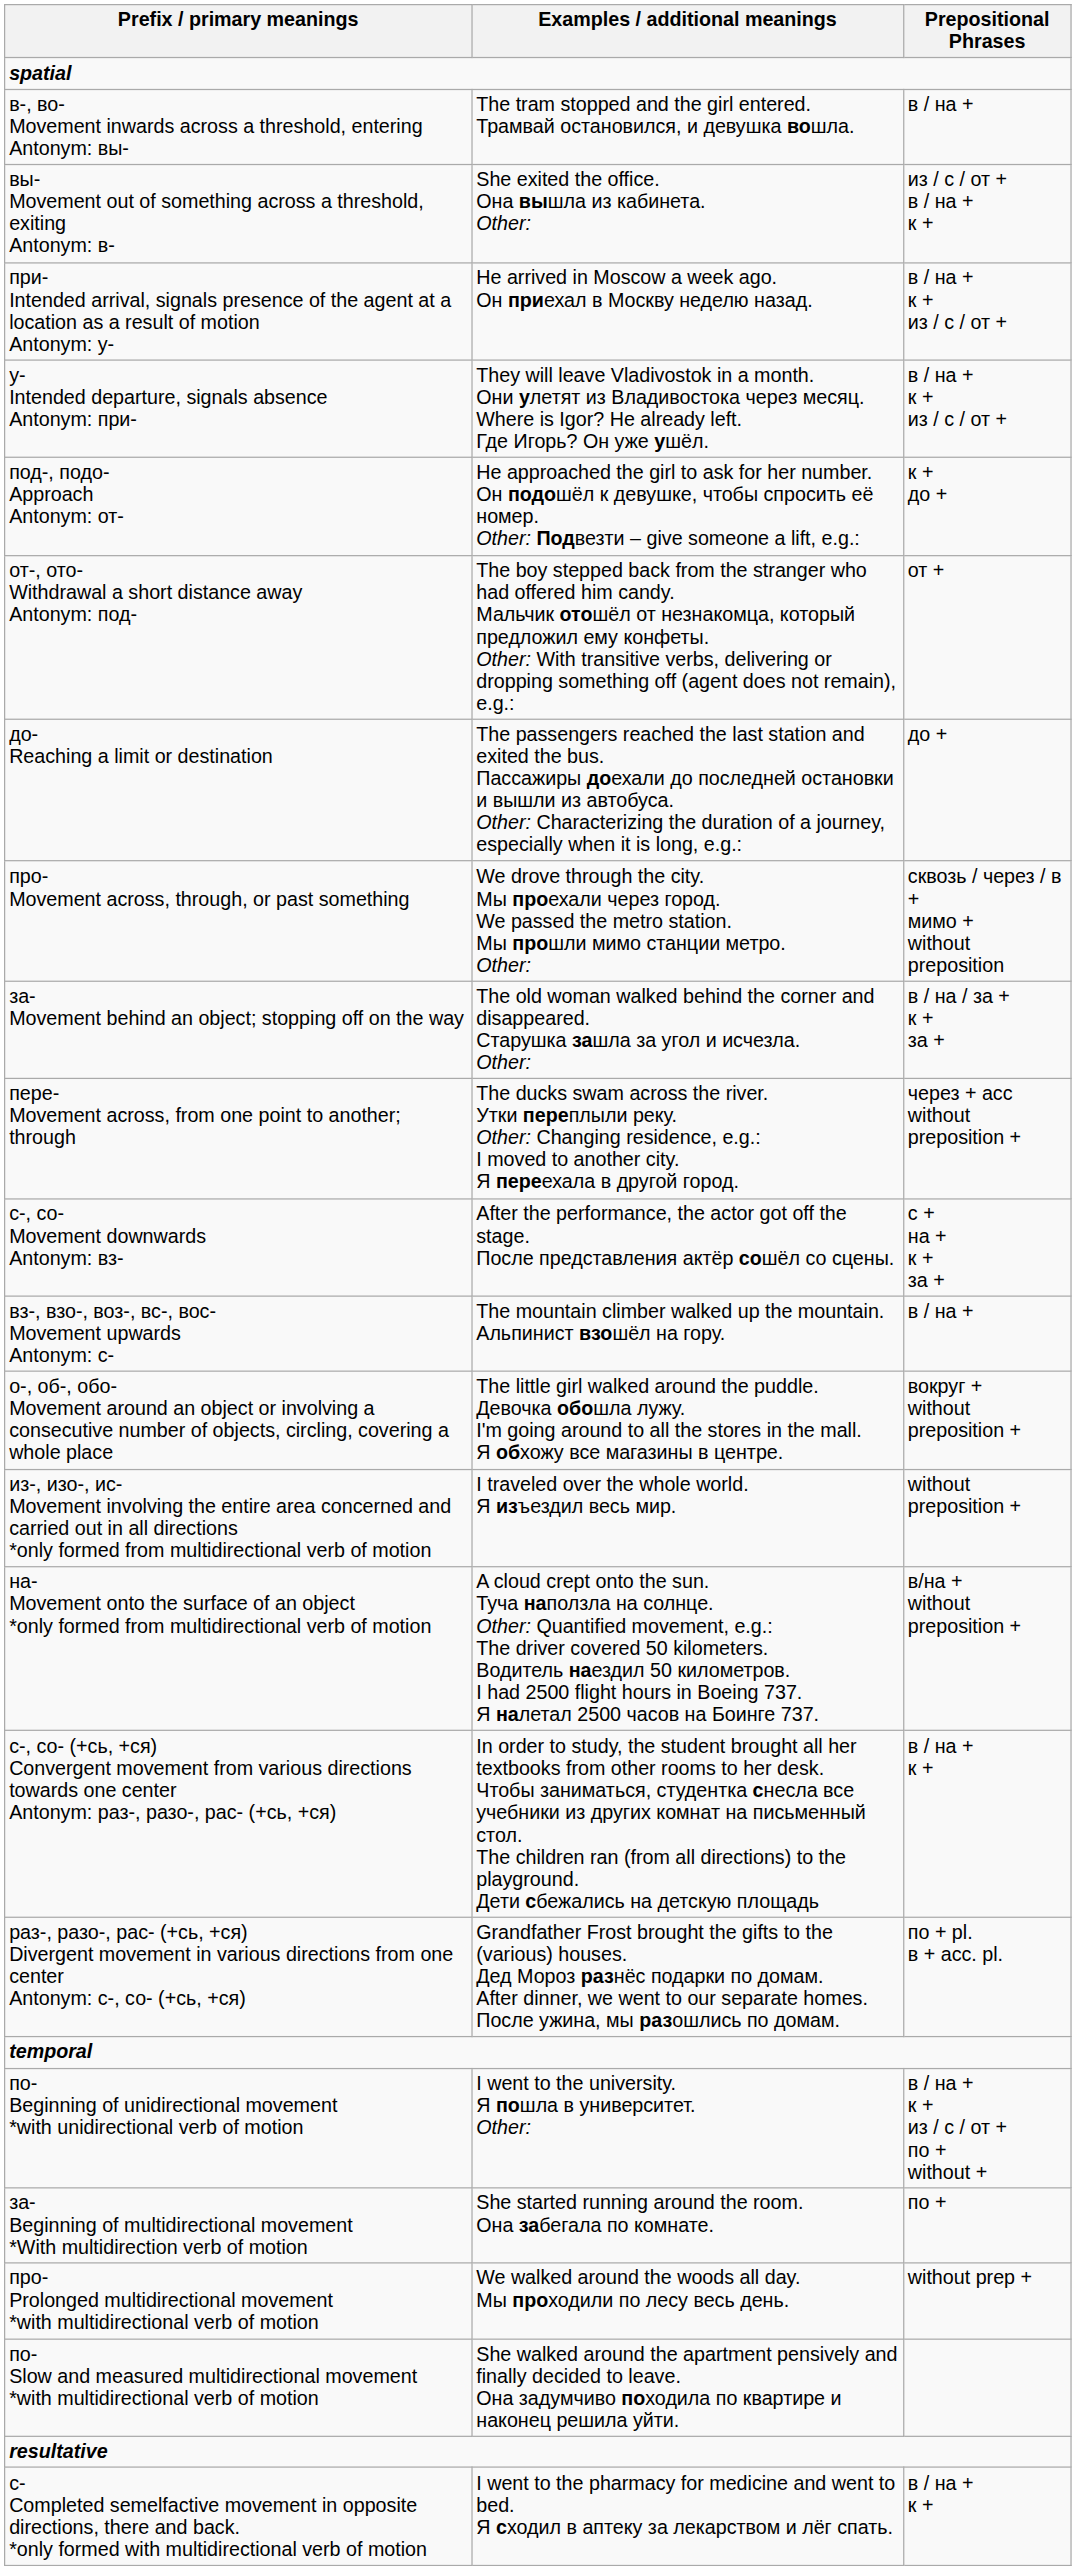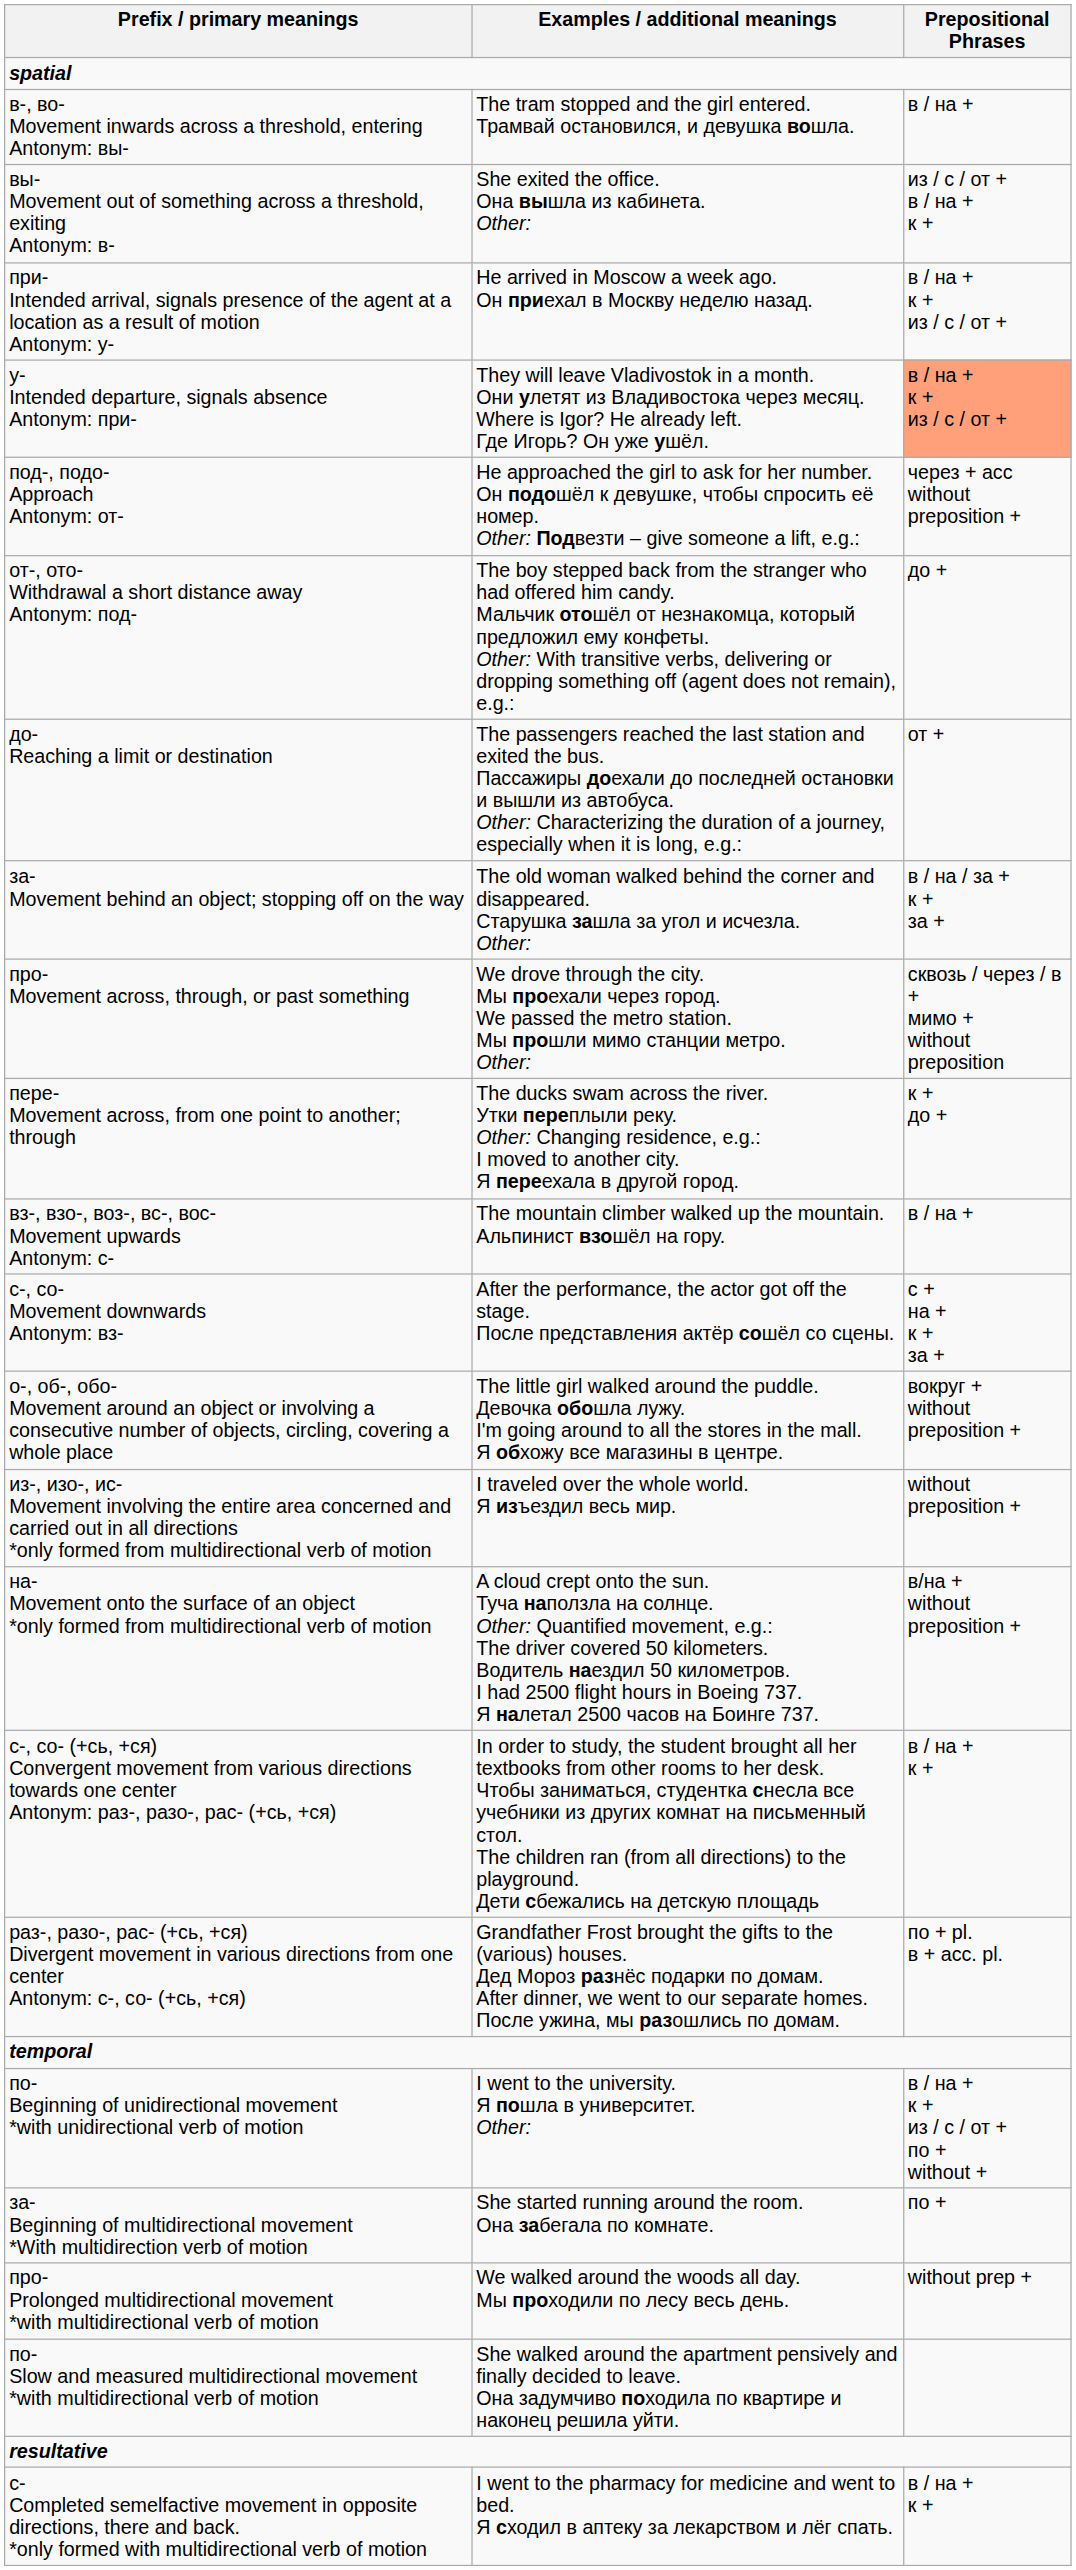(957, 397) no background -> (957, 397) lightsalmon background
(928, 484) к + до + -> (964, 495) через + acc without preposition +
(926, 570) от + -> (928, 570) до +
(928, 734) до + -> (926, 734) от +
rows swapped: (237, 1007) <-> (209, 887)
(964, 1116) через + acc without preposition + -> (928, 1105) к + до +
rows swapped: (113, 1333) <-> (108, 1235)
